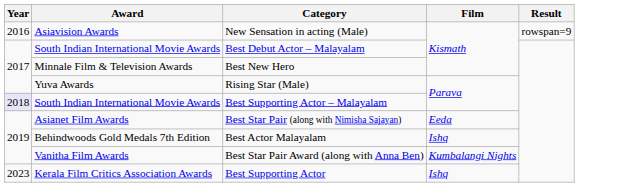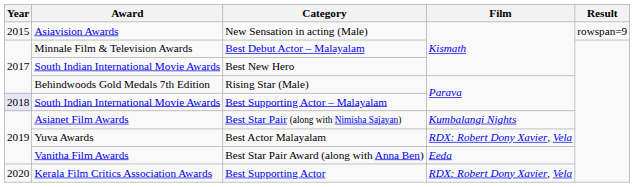(18, 31) 2016 -> (18, 31) 2015
(127, 48) South Indian International Movie Awards -> (113, 48) Minnale Film & Television Awards
(113, 66) Minnale Film & Television Awards -> (127, 66) South Indian International Movie Awards
(64, 84) Yuva Awards -> (122, 84) Behindwoods Gold Medals 7th Edition
(440, 119) Eeda -> (473, 119) Kumbalangi Nights
(122, 137) Behindwoods Gold Medals 7th Edition -> (64, 137) Yuva Awards
(438, 137) Ishq -> (500, 137) RDX: Robert Dony Xavier, Vela
(473, 155) Kumbalangi Nights -> (440, 155) Eeda
(18, 173) 2023 -> (18, 173) 2020
(438, 173) Ishq -> (500, 173) RDX: Robert Dony Xavier, Vela
